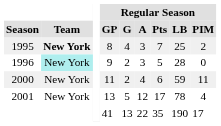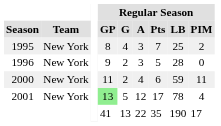(67, 46) bold -> (66, 46) normal
(67, 62) paleturquoise background -> (66, 62) no background
(109, 96) no background -> (108, 96) lightgreen background
